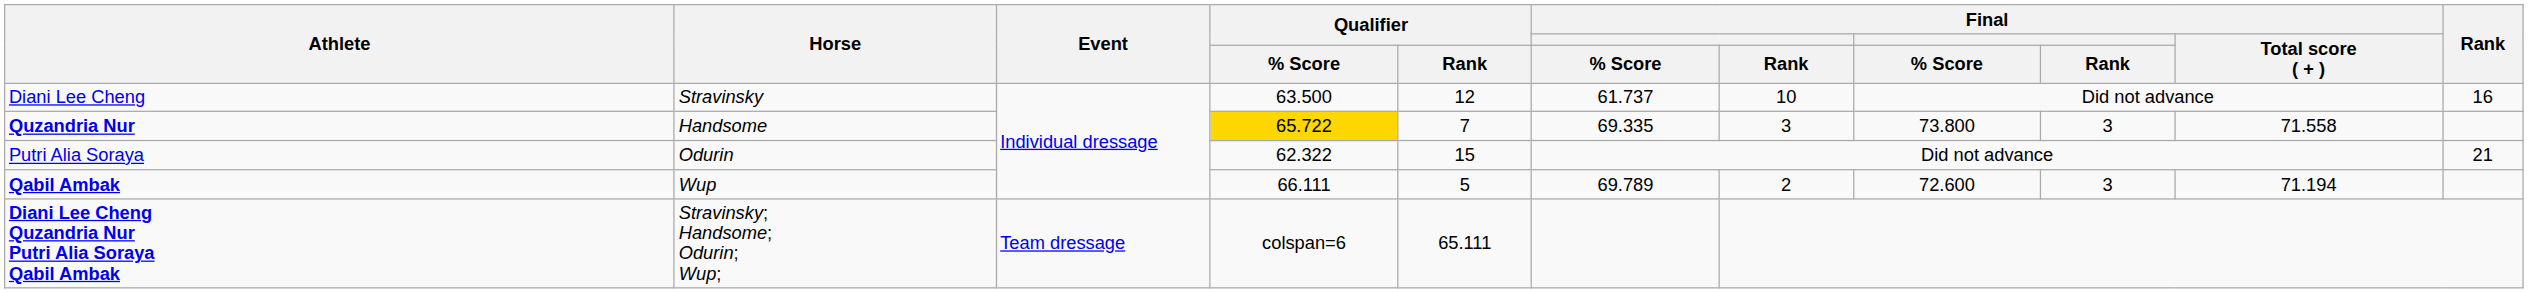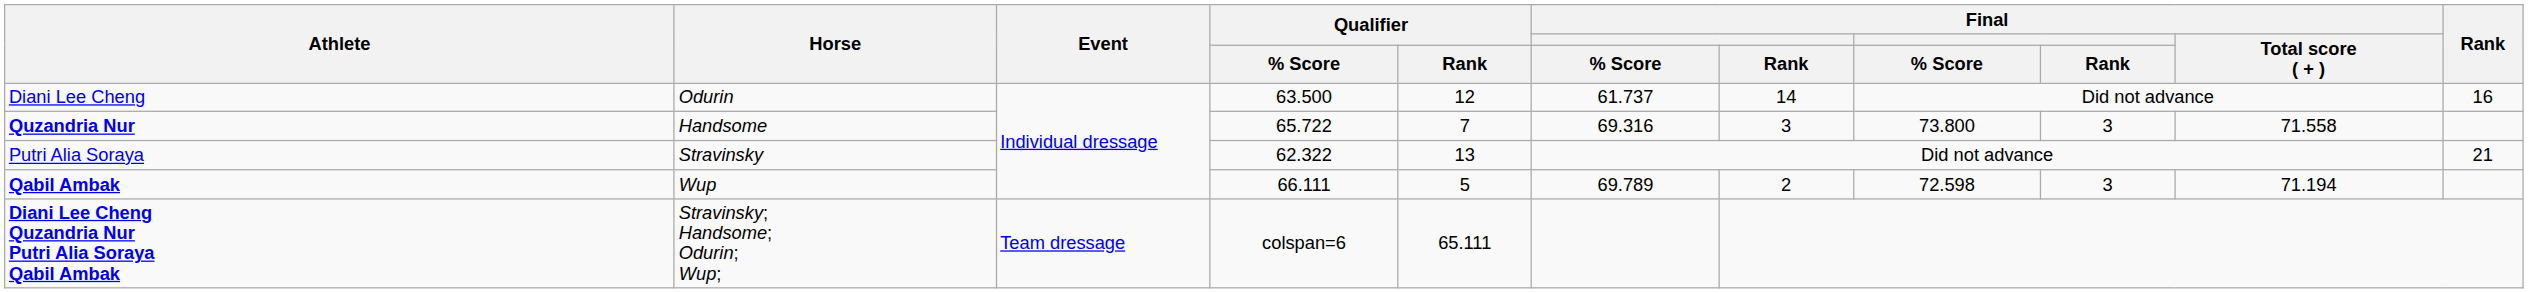(721, 98) Stravinsky -> (706, 98) Odurin
(1786, 98) 10 -> (1786, 98) 14
(1304, 126) gold background -> (1304, 126) no background
(1625, 126) 69.335 -> (1625, 126) 69.316
(706, 155) Odurin -> (721, 155) Stravinsky
(1465, 155) 15 -> (1465, 155) 13
(1947, 184) 72.600 -> (1947, 184) 72.598
